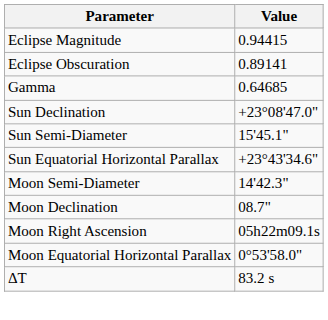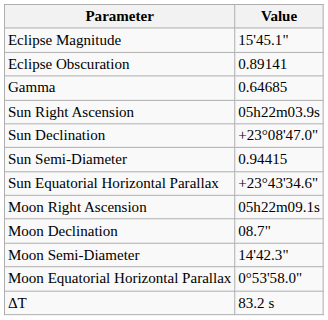(263, 40) 0.94415 -> (263, 40) 15'45.1"
+ row: (71, 111)
(263, 135) 15'45.1" -> (263, 159) 0.94415
rows swapped: (77, 231) <-> (74, 183)
